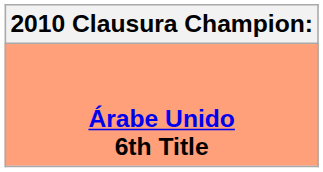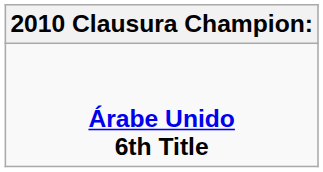(162, 132) lightsalmon background -> (162, 132) no background
